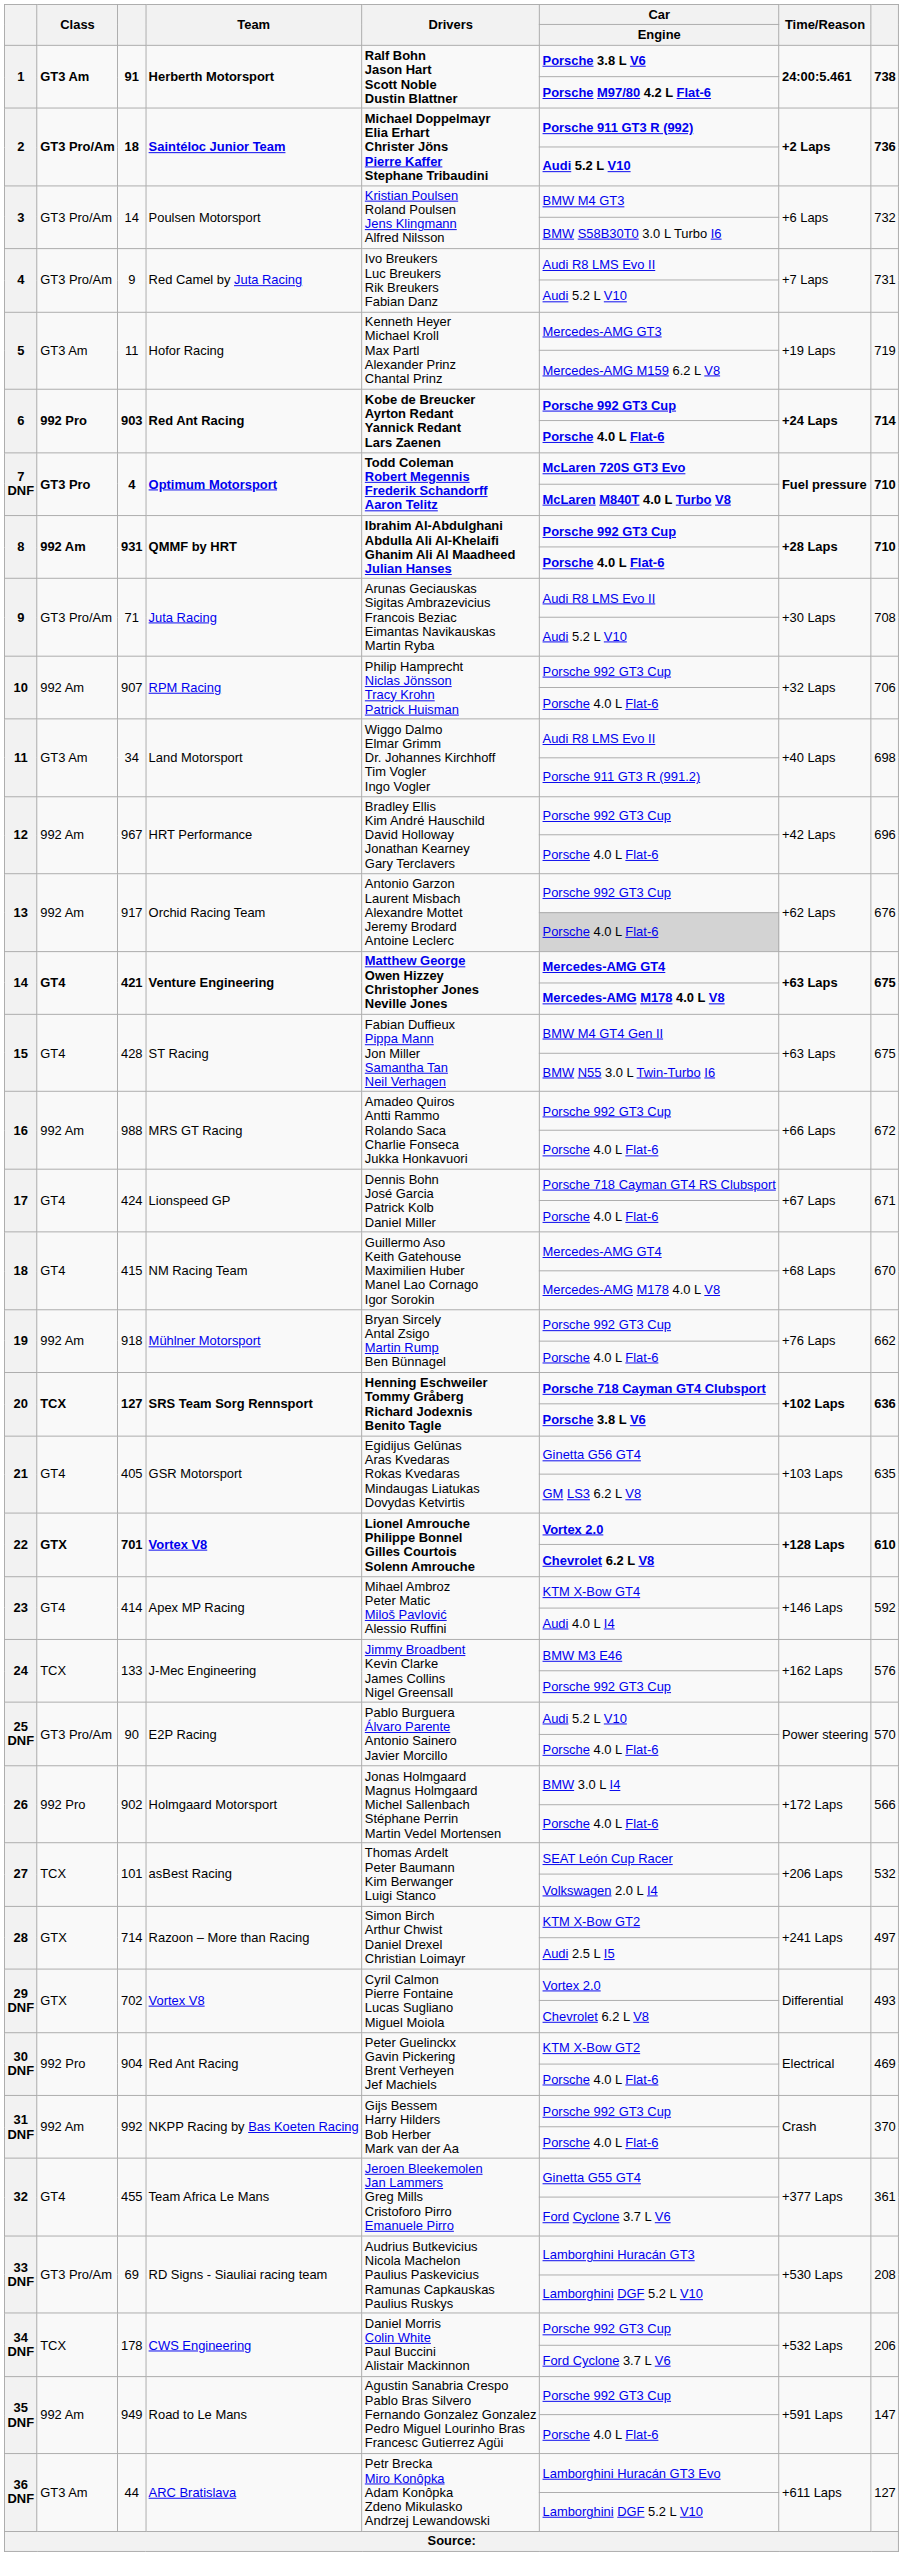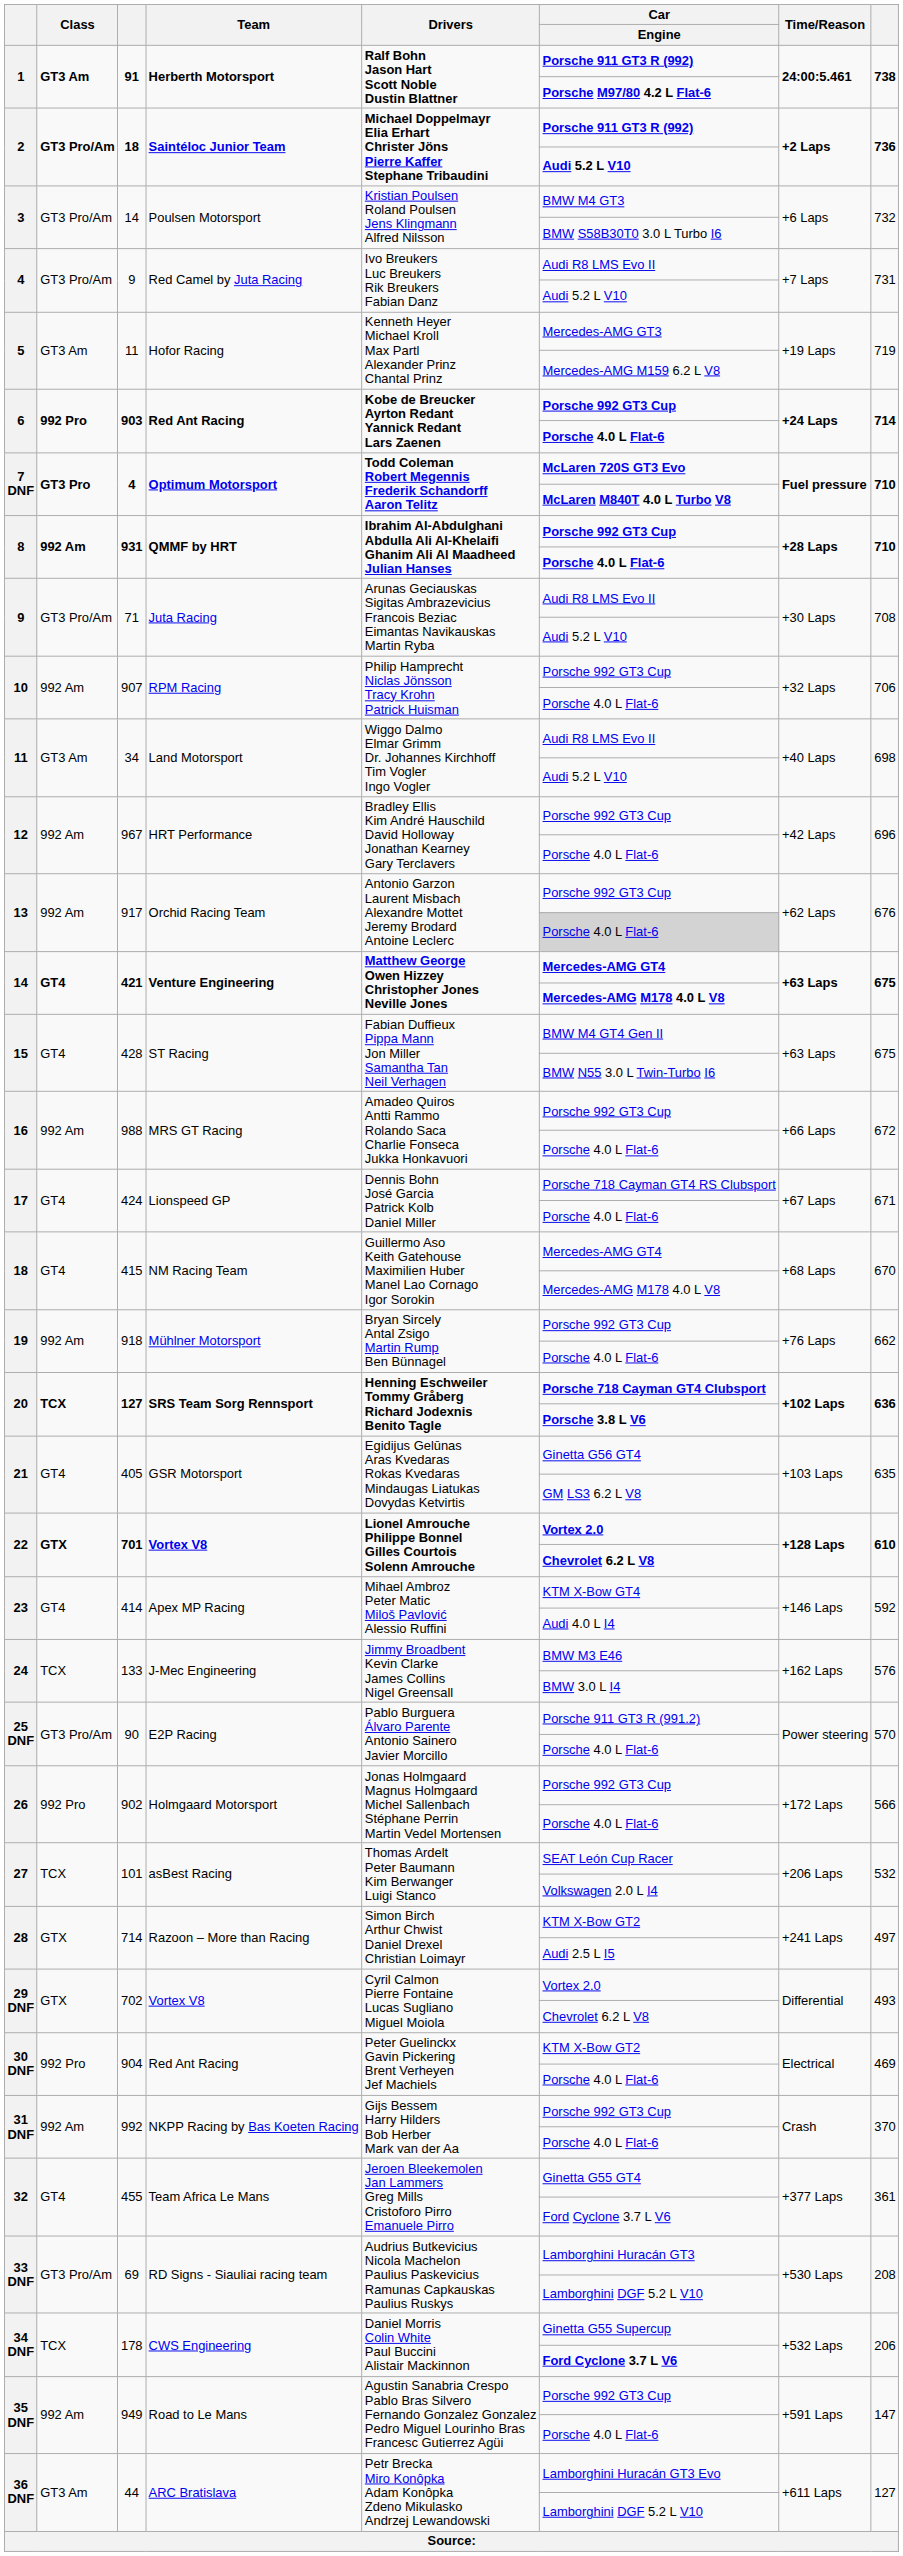(594, 61) Porsche 3.8 L V6 -> (618, 61) Porsche 911 GT3 R (992)
(621, 777) Porsche 911 GT3 R (991.2) -> (585, 777) Audi 5.2 L V10
(607, 1686) Porsche 992 GT3 Cup -> (581, 1686) BMW 3.0 L I4
(585, 1718) Audi 5.2 L V10 -> (621, 1718) Porsche 911 GT3 R (991.2)
(581, 1785) BMW 3.0 L I4 -> (607, 1785) Porsche 992 GT3 Cup
(607, 2329) Porsche 992 GT3 Cup -> (607, 2329) Ginetta G55 Supercup
(607, 2360) normal -> (610, 2360) bold
